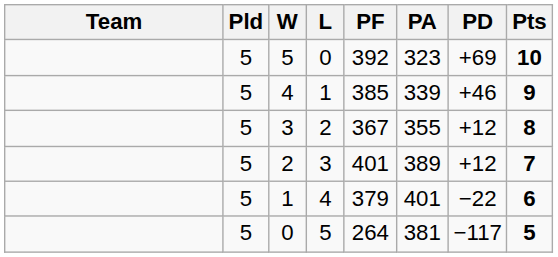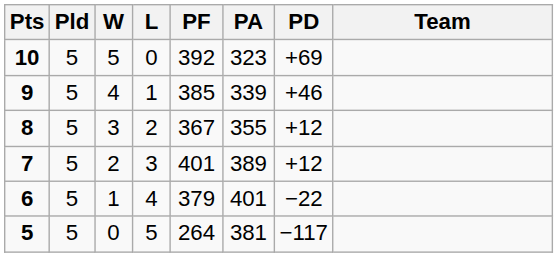columns swapped: (114, 22) <-> (529, 22)
